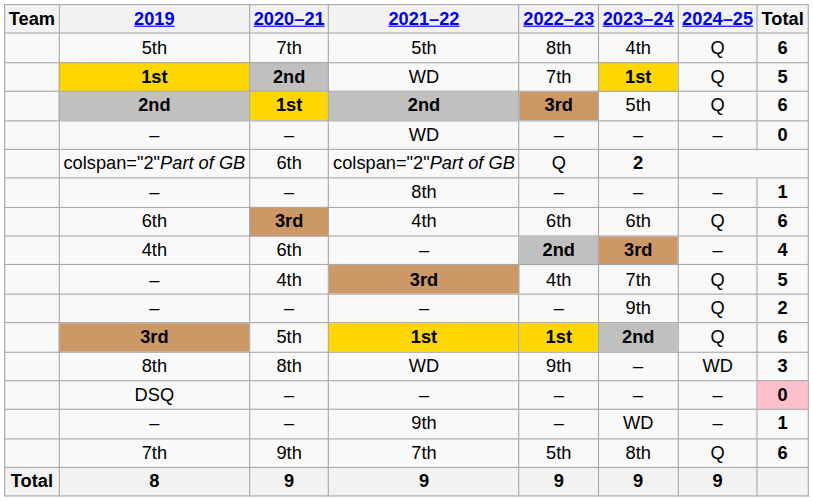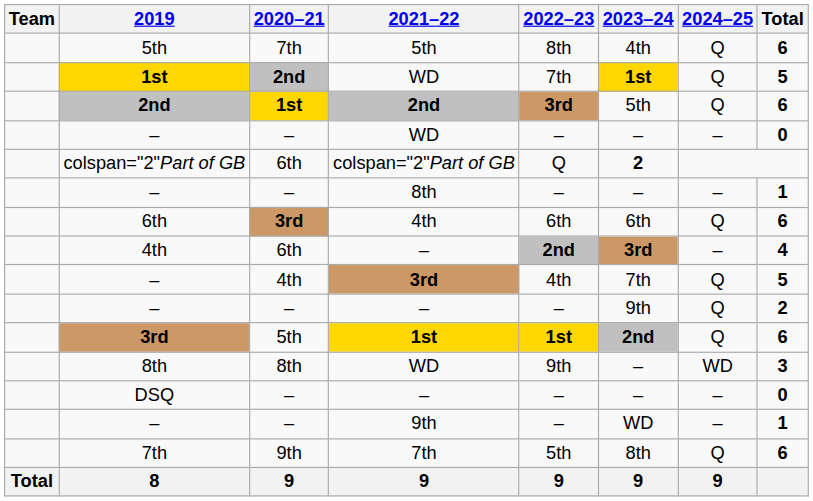(783, 395) pink background -> (783, 395) no background
